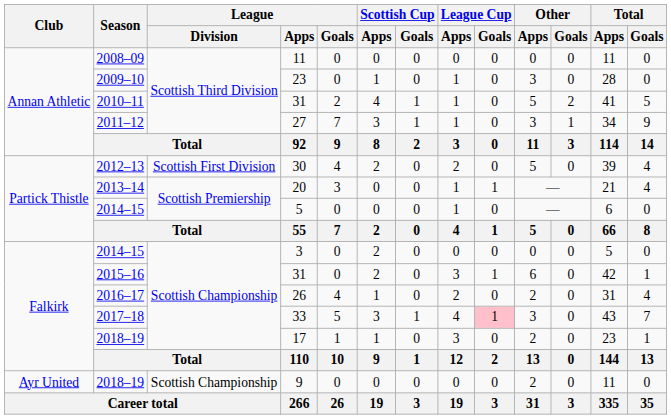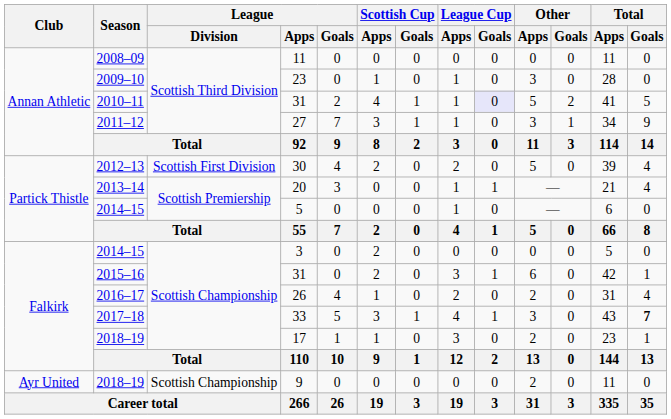(495, 101) no background -> (495, 101) lavender background
(495, 317) pink background -> (495, 317) no background
(647, 317) normal -> (647, 317) bold
